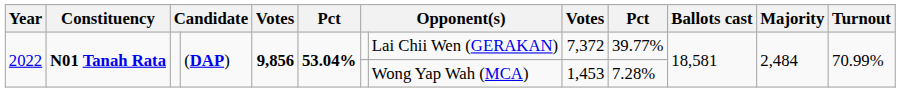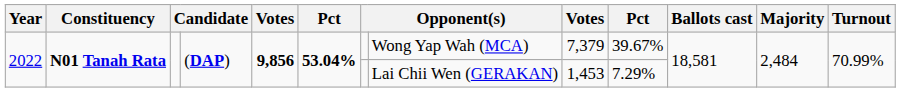(465, 45) Lai Chii Wen (GERAKAN) -> (450, 45) Wong Yap Wah (MCA)
(585, 45) 7,372 -> (585, 45) 7,379
(638, 45) 39.77% -> (638, 45) 39.67%
(450, 73) Wong Yap Wah (MCA) -> (465, 73) Lai Chii Wen (GERAKAN)
(634, 73) 7.28% -> (634, 73) 7.29%
